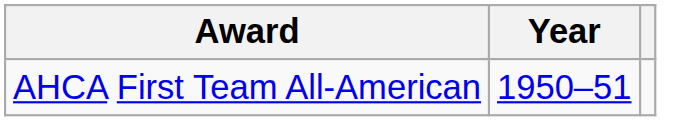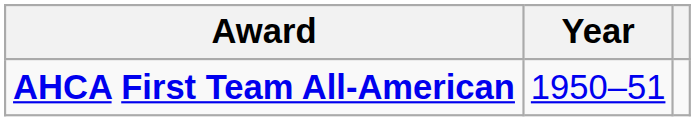(247, 86) normal -> (264, 86) bold
